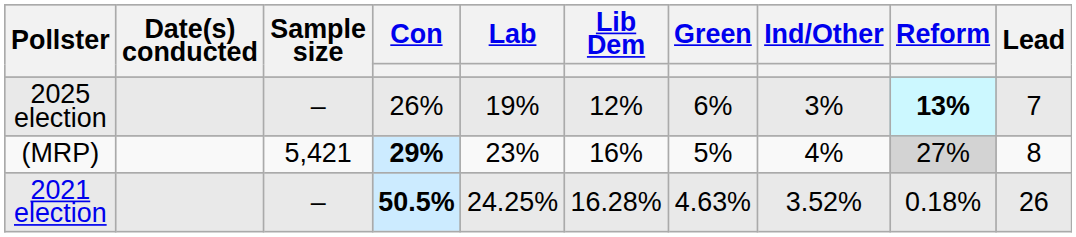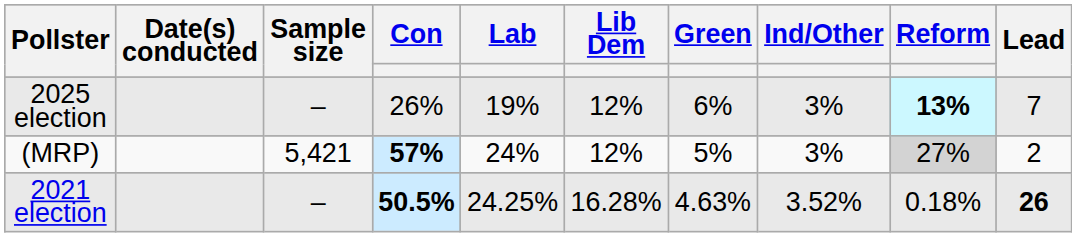(416, 153) 29% -> (416, 153) 57%
(513, 153) 23% -> (513, 153) 24%
(616, 153) 16% -> (616, 153) 12%
(824, 153) 4% -> (824, 153) 3%
(1034, 153) 8 -> (1034, 153) 2
(1034, 201) normal -> (1034, 201) bold
